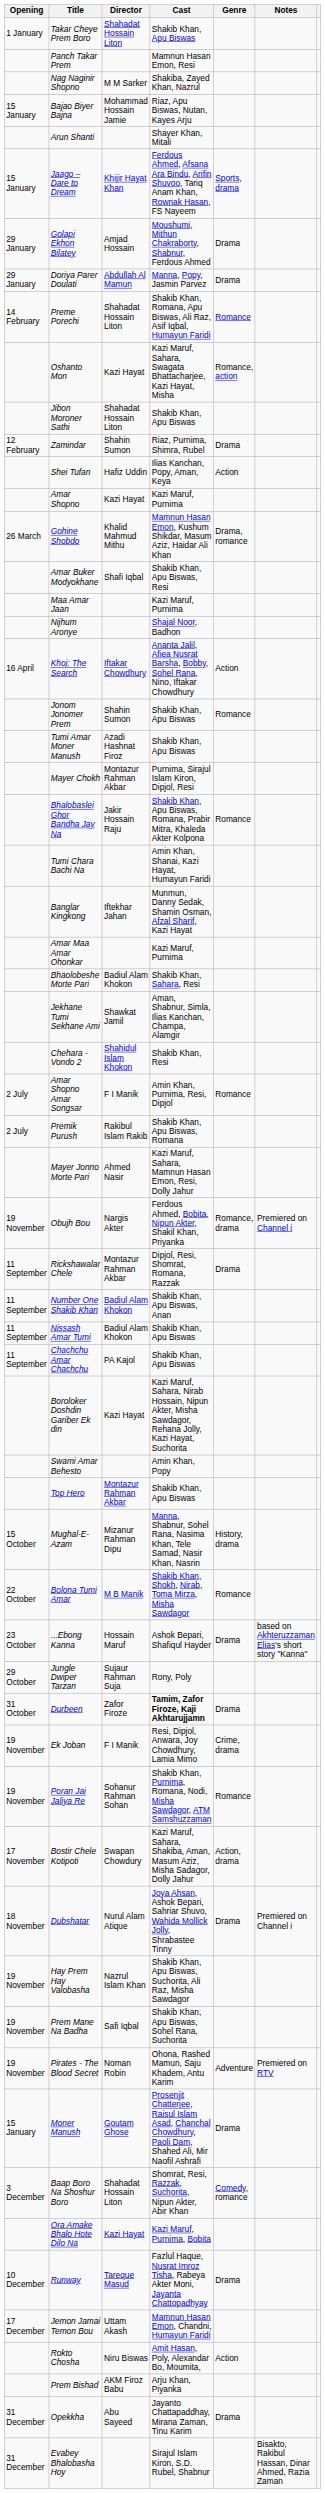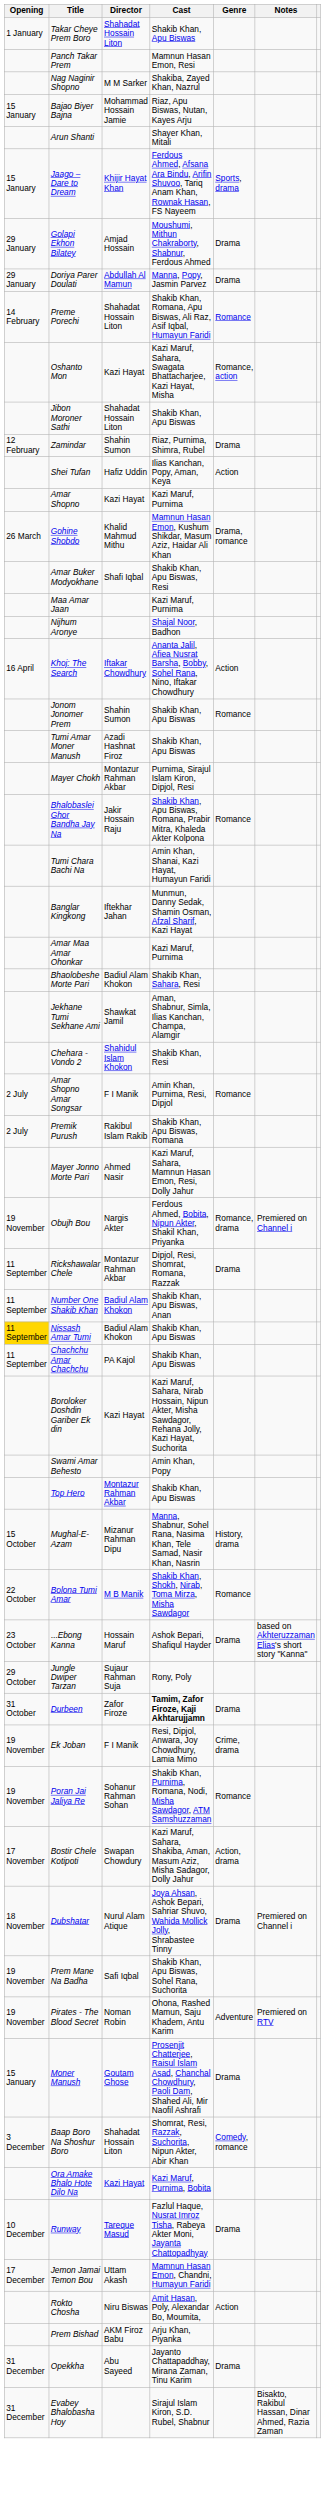(27, 1333) no background -> (27, 1333) gold background
- row: (70, 1981)
